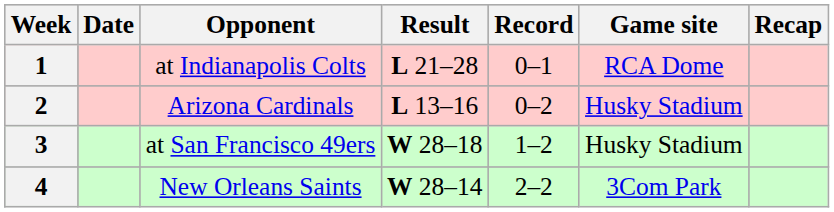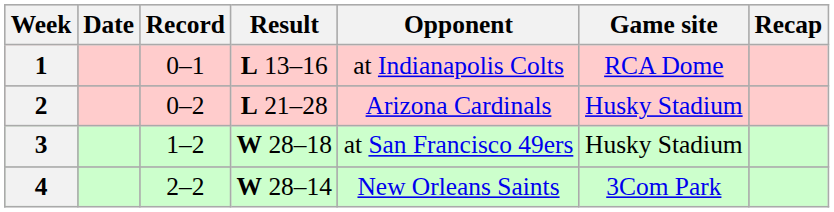columns swapped: (261, 24) <-> (534, 24)
(435, 65) L 21–28 -> (284, 65) L 13–16
(435, 105) L 13–16 -> (284, 105) L 21–28
